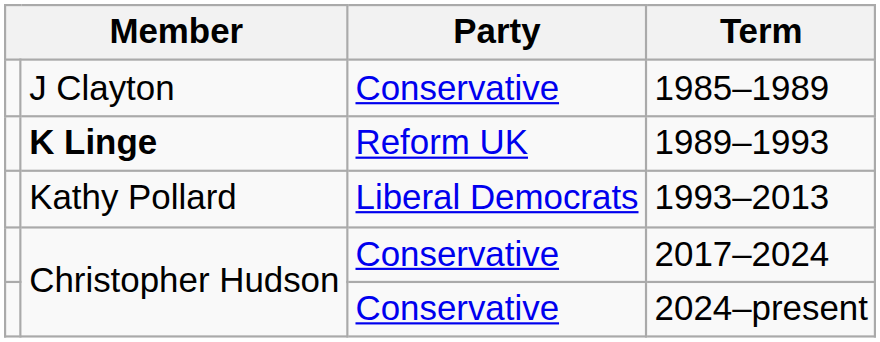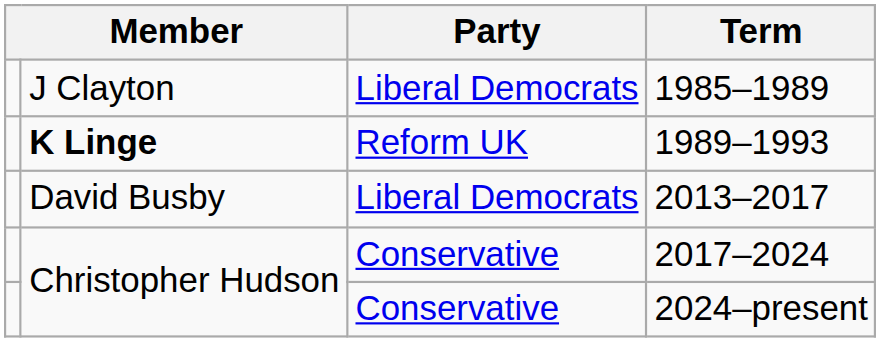(457, 87) Conservative -> (497, 87) Liberal Democrats
- row: (742, 198)
+ row: (742, 198)
